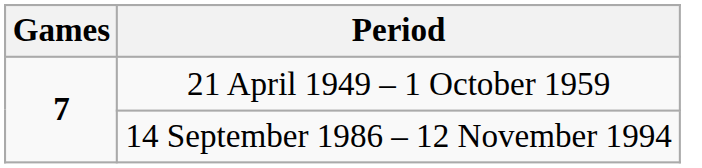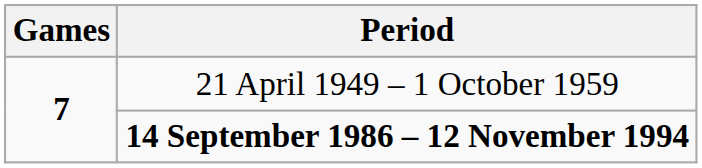(399, 135) normal -> (407, 135) bold
